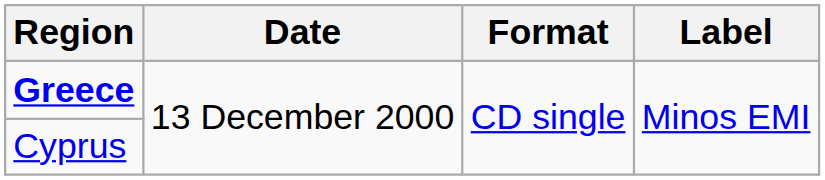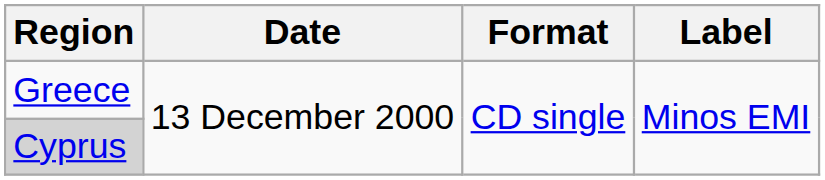(74, 89) bold -> (72, 89) normal
(70, 145) no background -> (70, 145) lightgrey background
